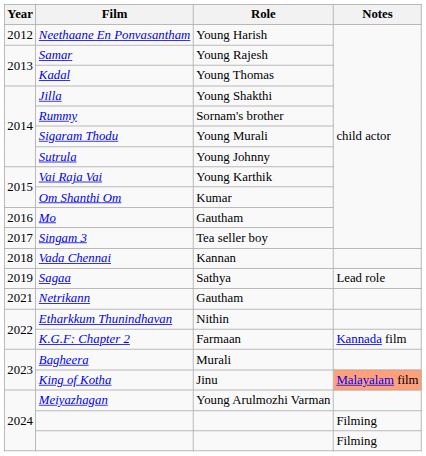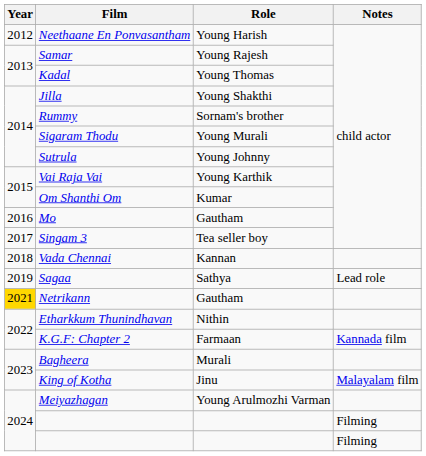(20, 298) no background -> (20, 298) gold background
(377, 380) lightsalmon background -> (377, 380) no background
